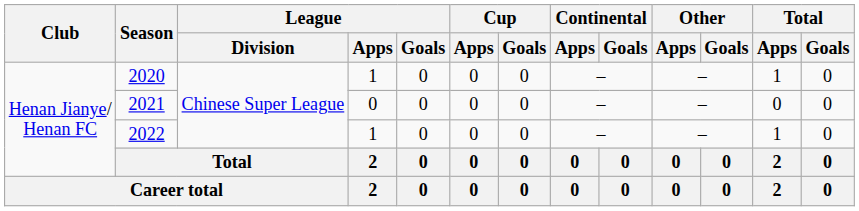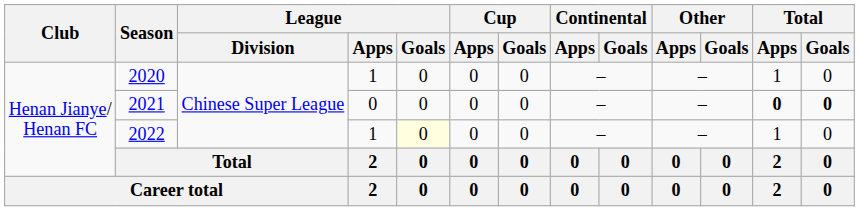(777, 104) normal -> (777, 104) bold
(828, 104) normal -> (828, 104) bold
(423, 133) no background -> (423, 133) lightyellow background
